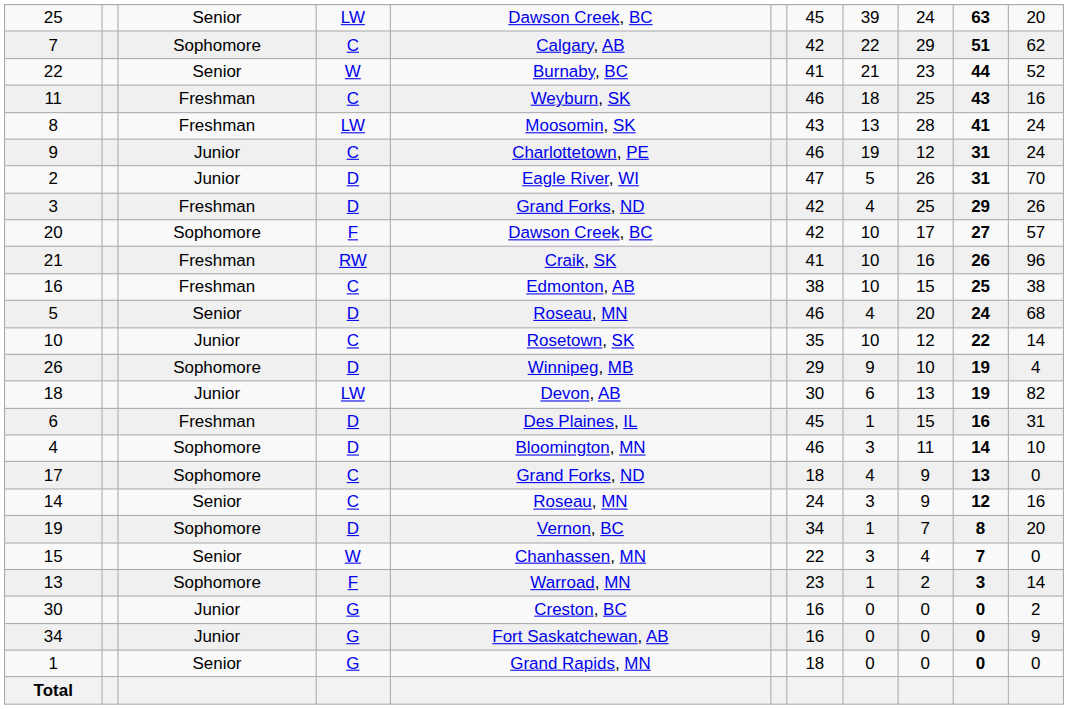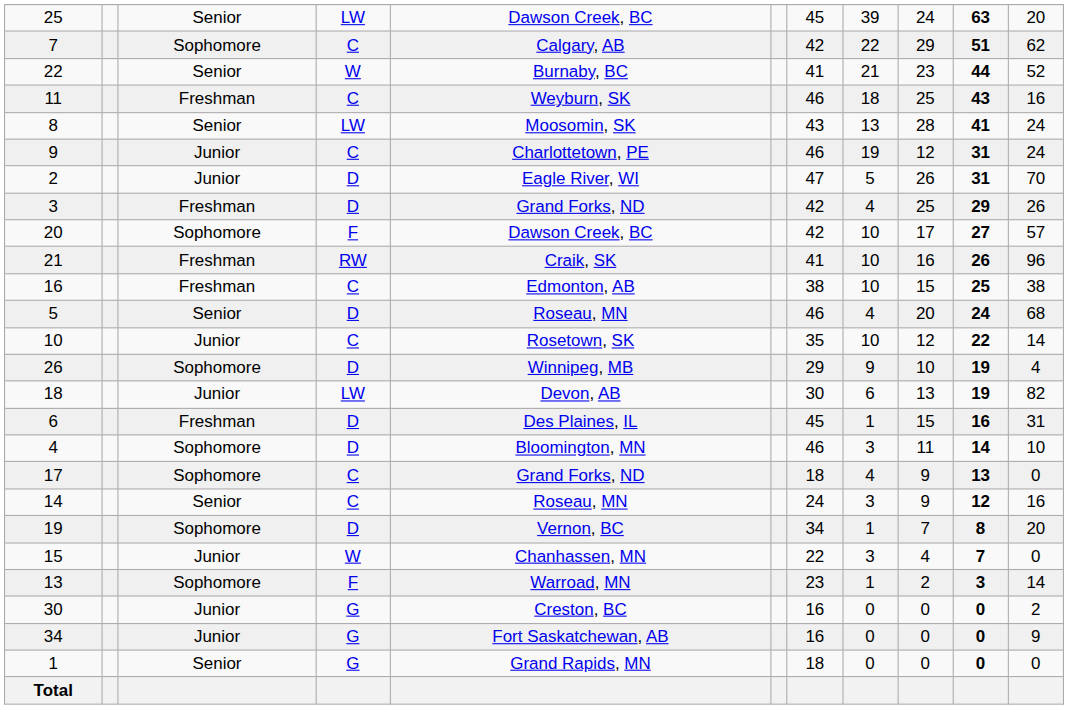(217, 125) Freshman -> (217, 125) Senior
(217, 555) Senior -> (217, 555) Junior
